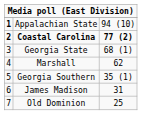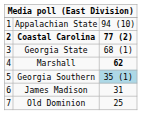(9, 24) bold -> (9, 24) normal
(118, 63) normal -> (118, 63) bold
(118, 77) no background -> (118, 77) lightblue background
